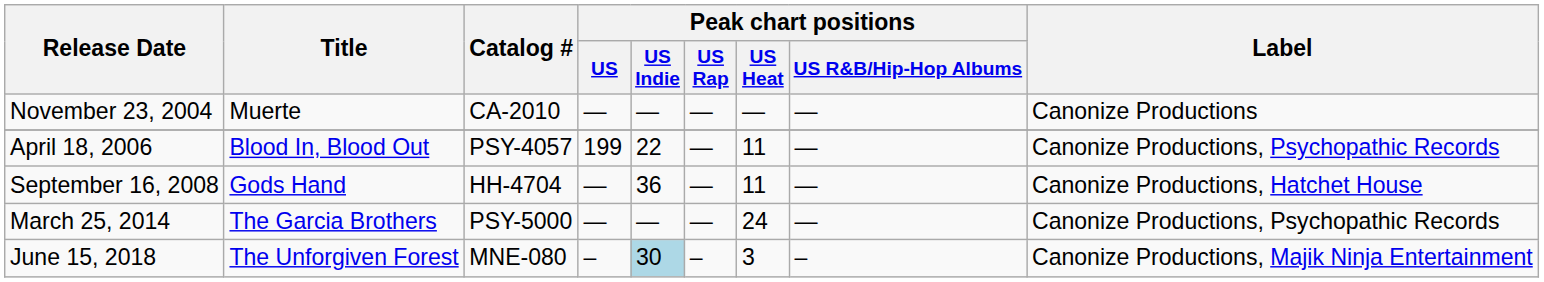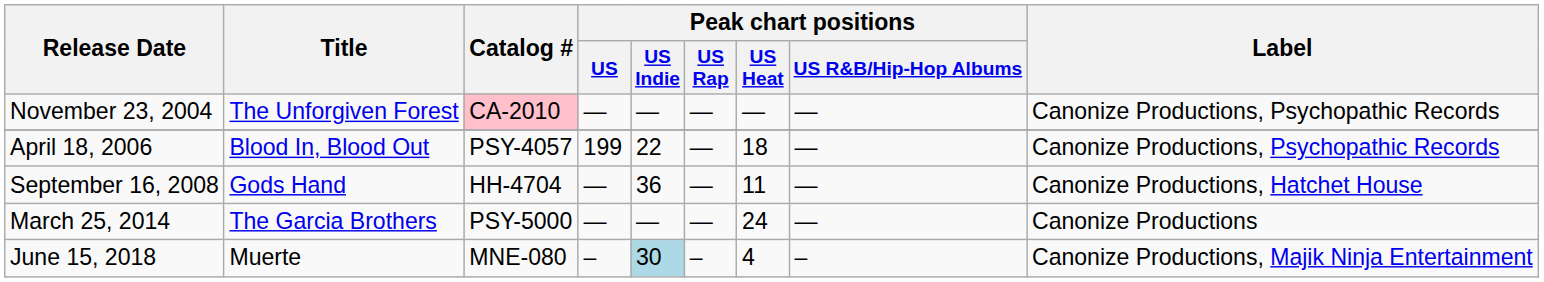(265, 111) Muerte -> (344, 111) The Unforgiven Forest
(515, 111) no background -> (515, 111) pink background
(1145, 111) Canonize Productions -> (1266, 111) Canonize Productions, Psychopathic Records
(754, 148) 11 -> (755, 148) 18
(1266, 221) Canonize Productions, Psychopathic Records -> (1145, 221) Canonize Productions
(344, 257) The Unforgiven Forest -> (265, 257) Muerte
(749, 257) 3 -> (749, 257) 4
